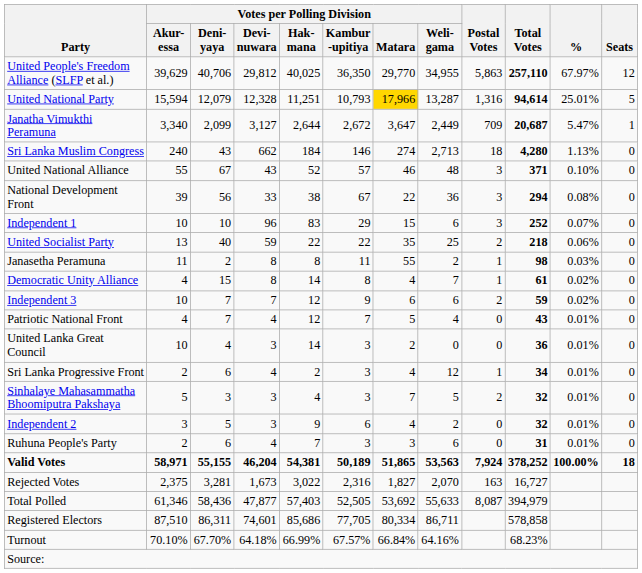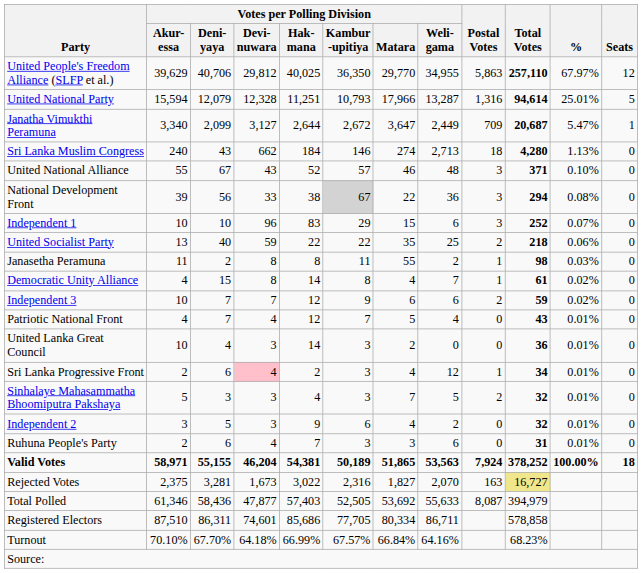(399, 99) gold background -> (399, 99) no background
(364, 197) no background -> (364, 197) lightgrey background
(274, 371) no background -> (274, 371) pink background
(531, 481) no background -> (531, 481) khaki background
